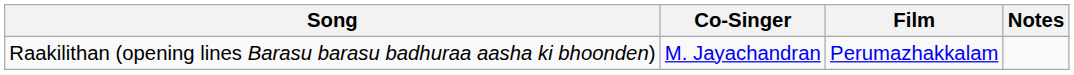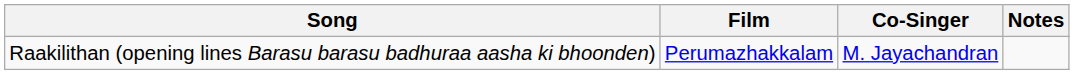columns swapped: (914, 20) <-> (743, 20)
